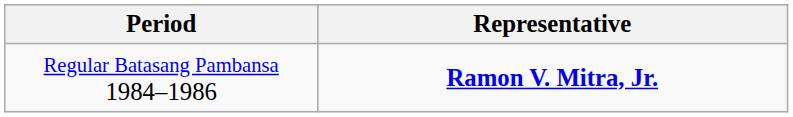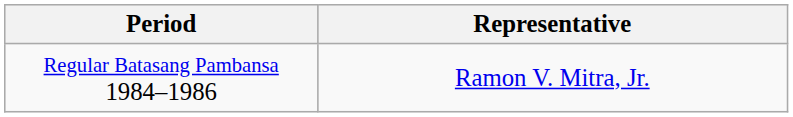(552, 77) bold -> (552, 77) normal
